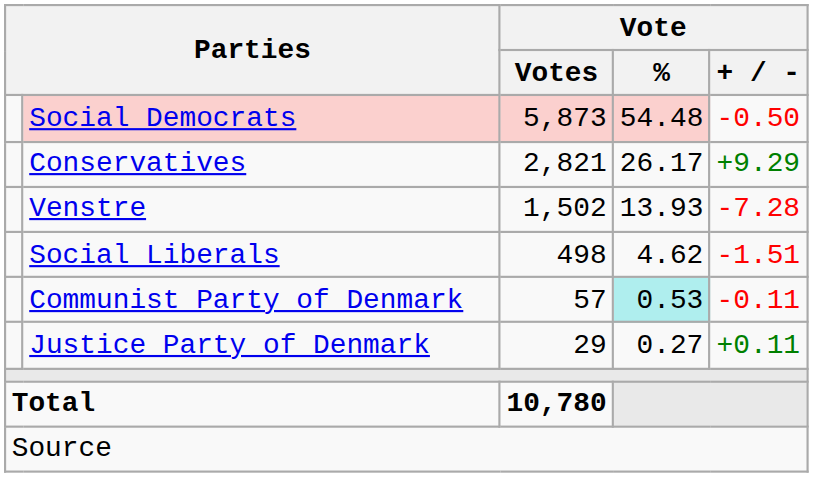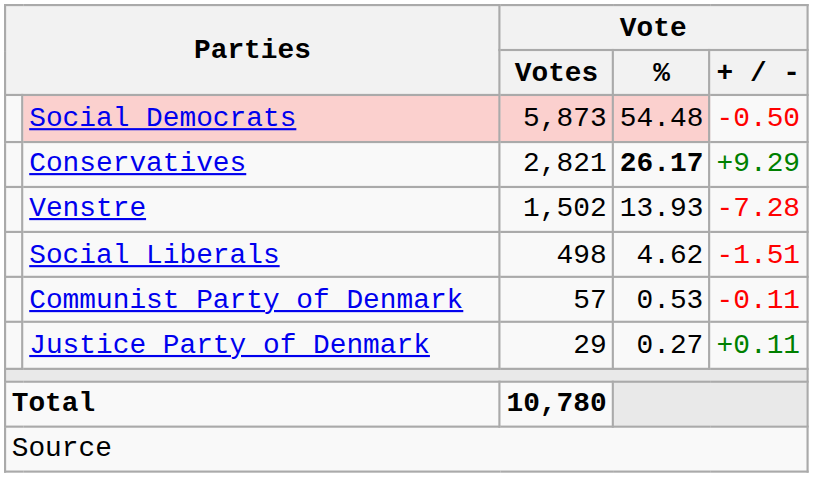(662, 164) normal -> (662, 164) bold
(670, 300) paleturquoise background -> (670, 300) no background
